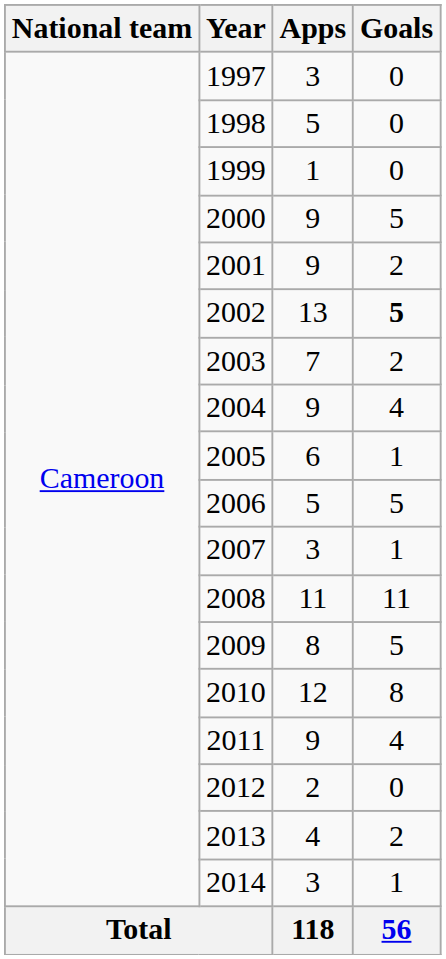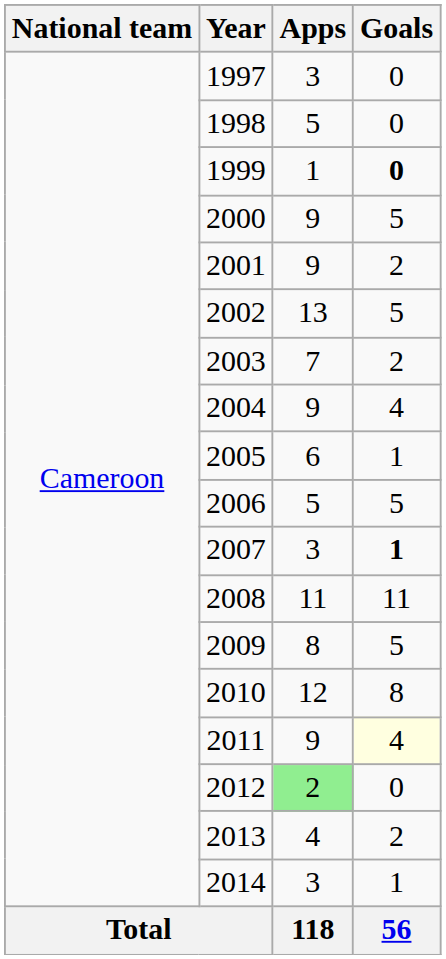(396, 170) normal -> (396, 170) bold
(396, 312) bold -> (396, 312) normal
(396, 550) normal -> (396, 550) bold
(396, 739) no background -> (396, 739) lightyellow background
(313, 787) no background -> (313, 787) lightgreen background
